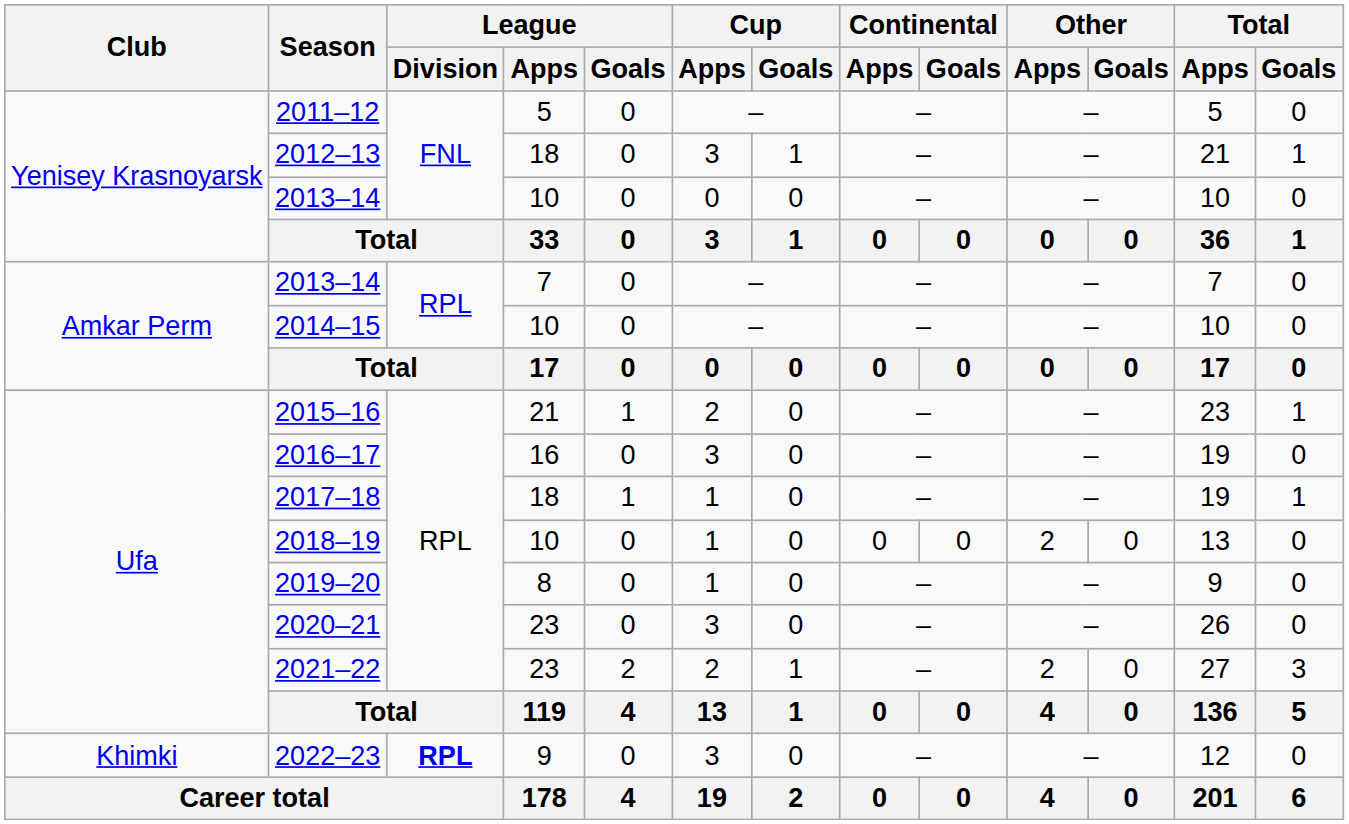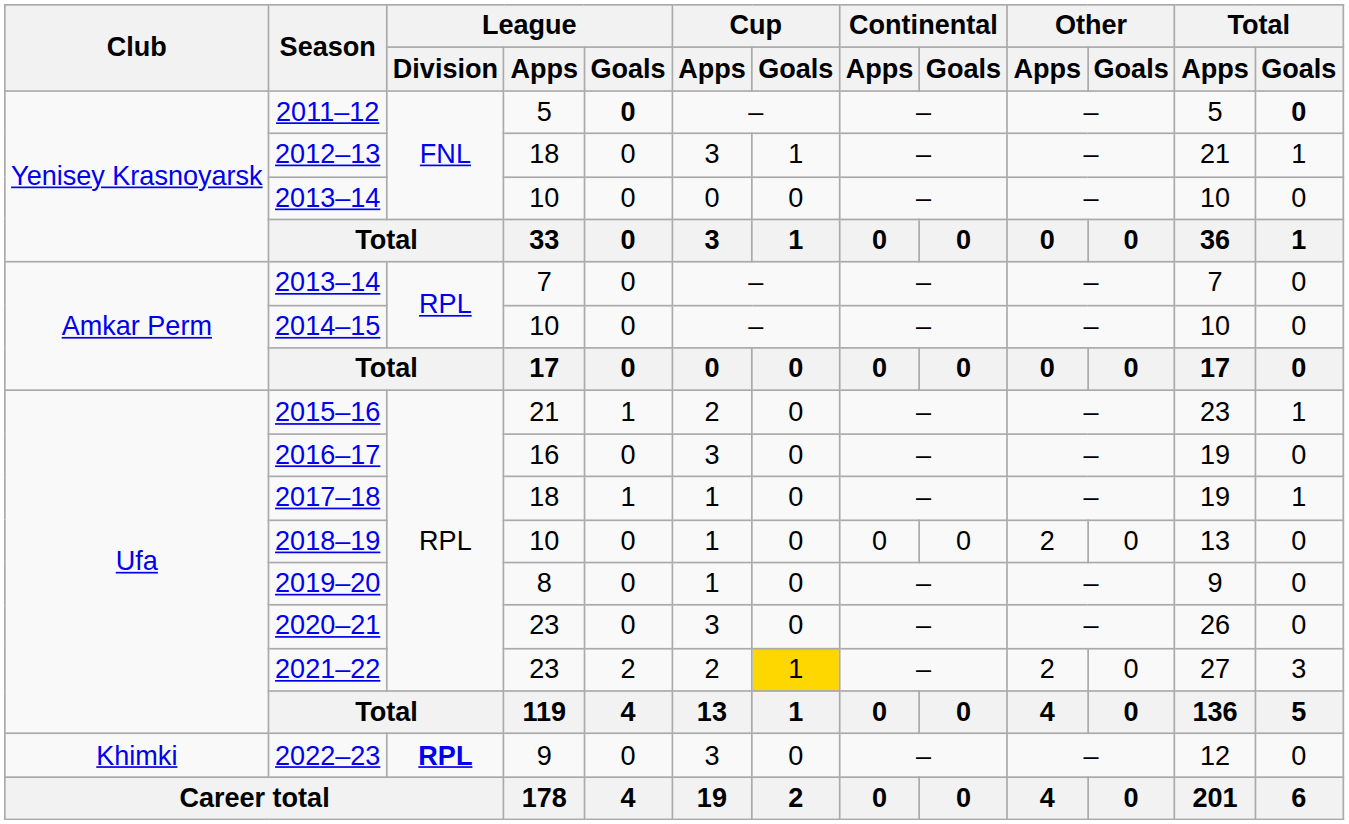(628, 111) normal -> (628, 111) bold
(1299, 111) normal -> (1299, 111) bold
(796, 669) no background -> (796, 669) gold background
